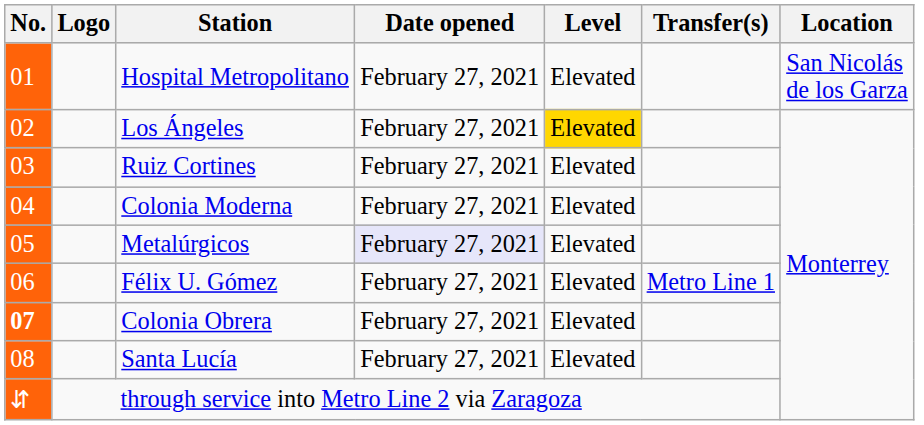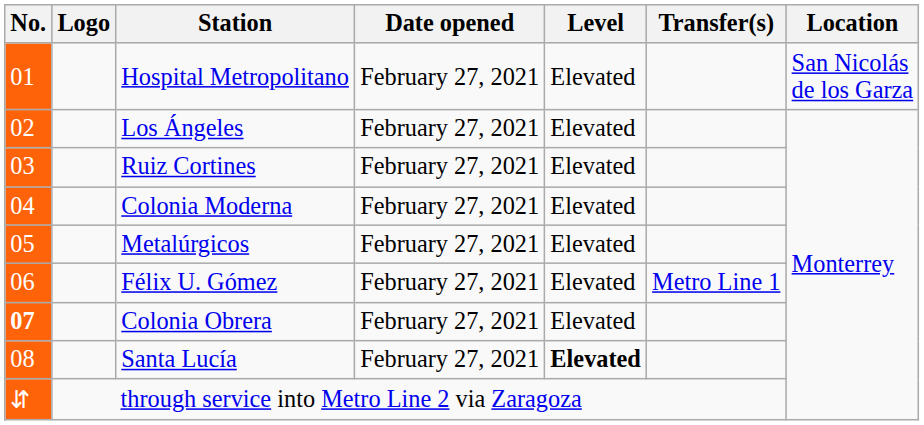(593, 128) gold background -> (593, 128) no background
(450, 243) lavender background -> (450, 243) no background
(593, 359) normal -> (596, 359) bold
